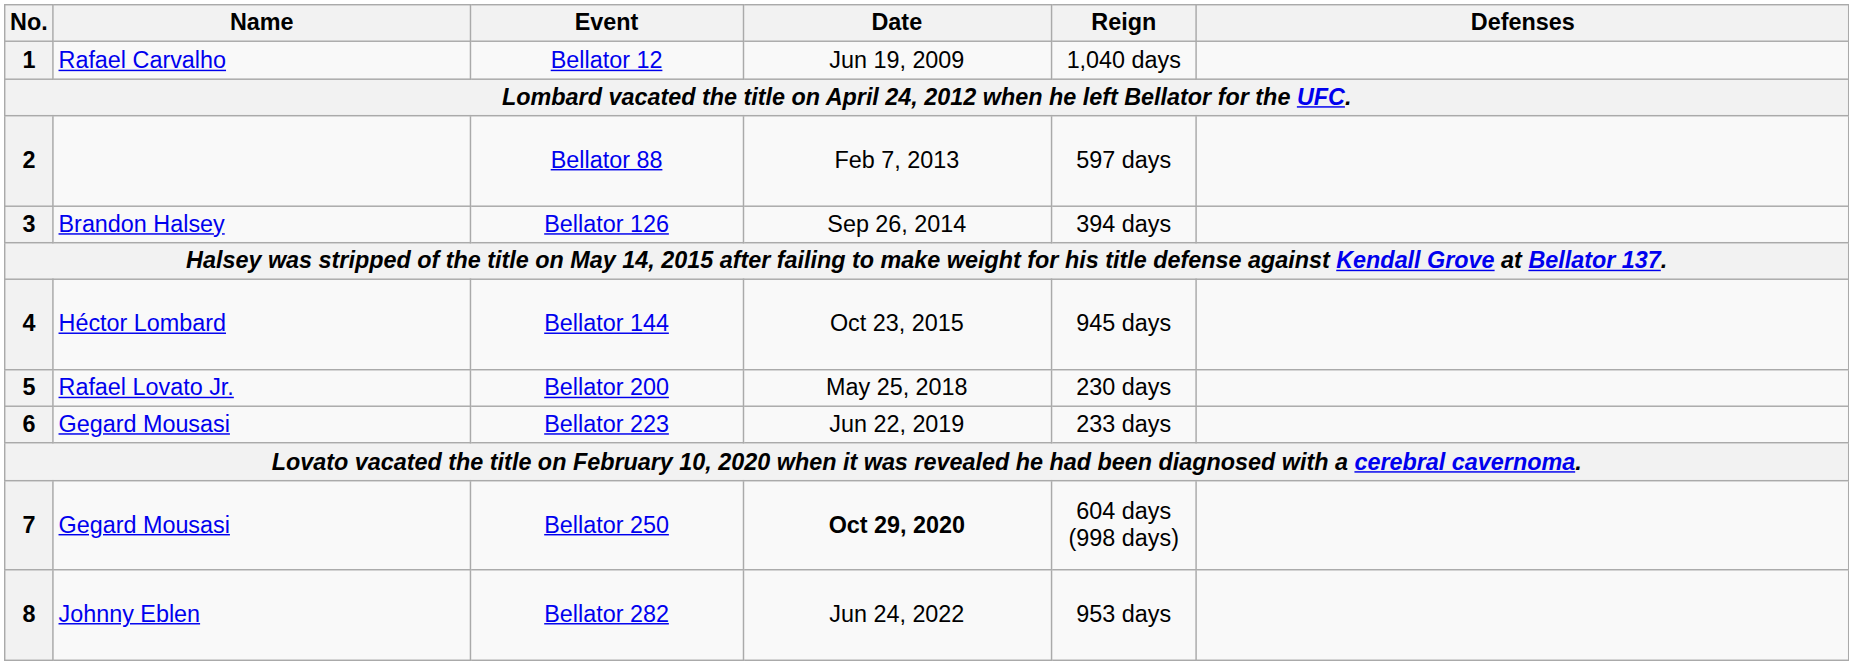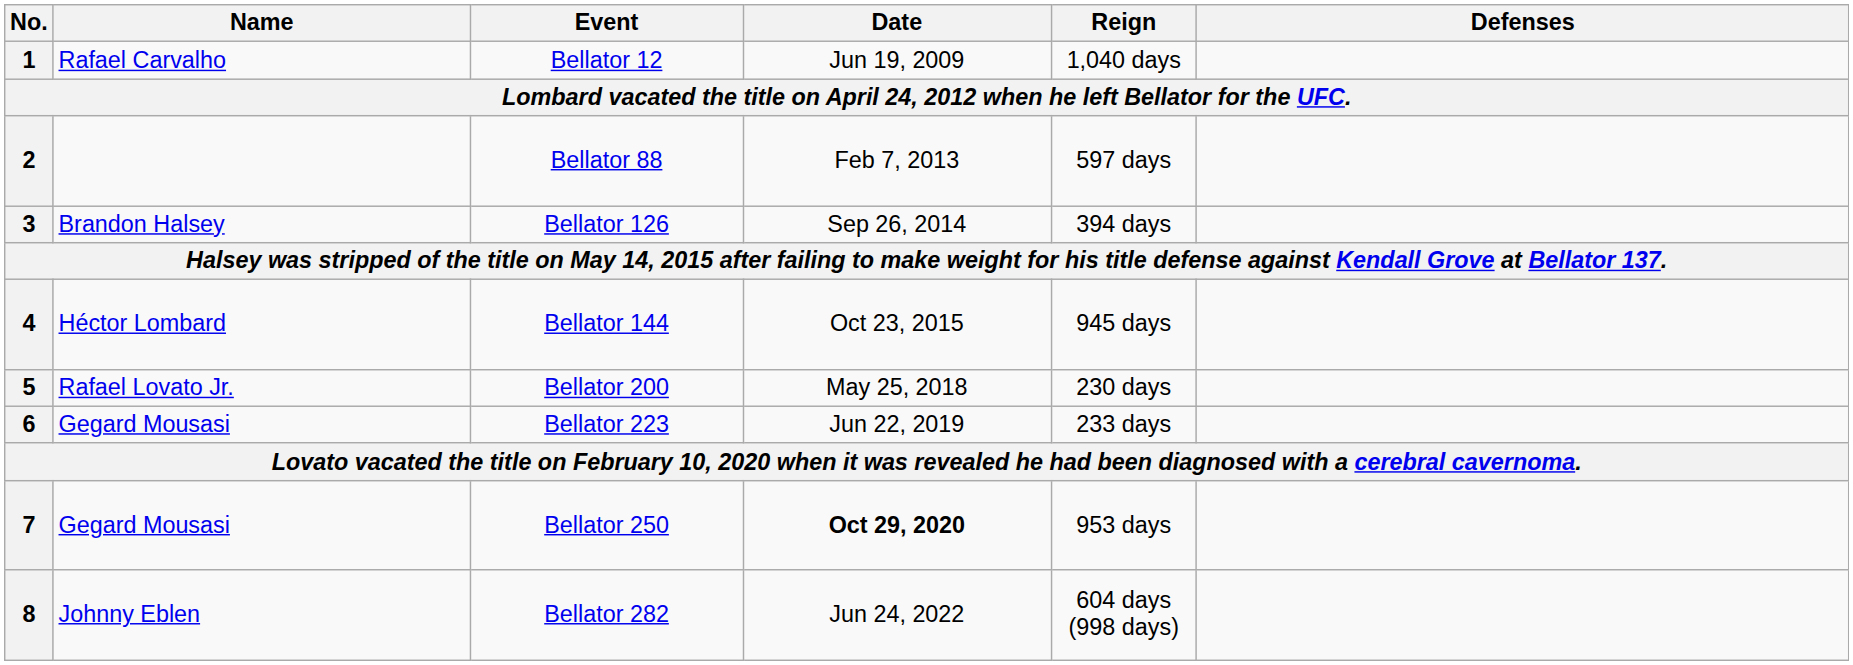(1124, 524) 604 days (998 days) -> (1124, 524) 953 days
(1124, 614) 953 days -> (1124, 614) 604 days (998 days)
